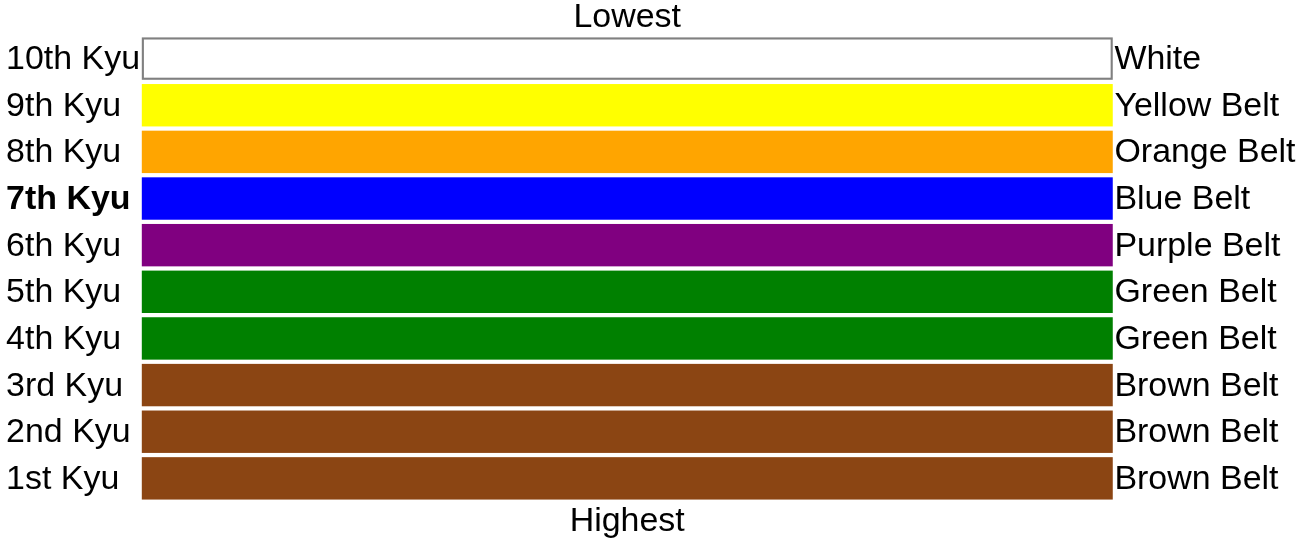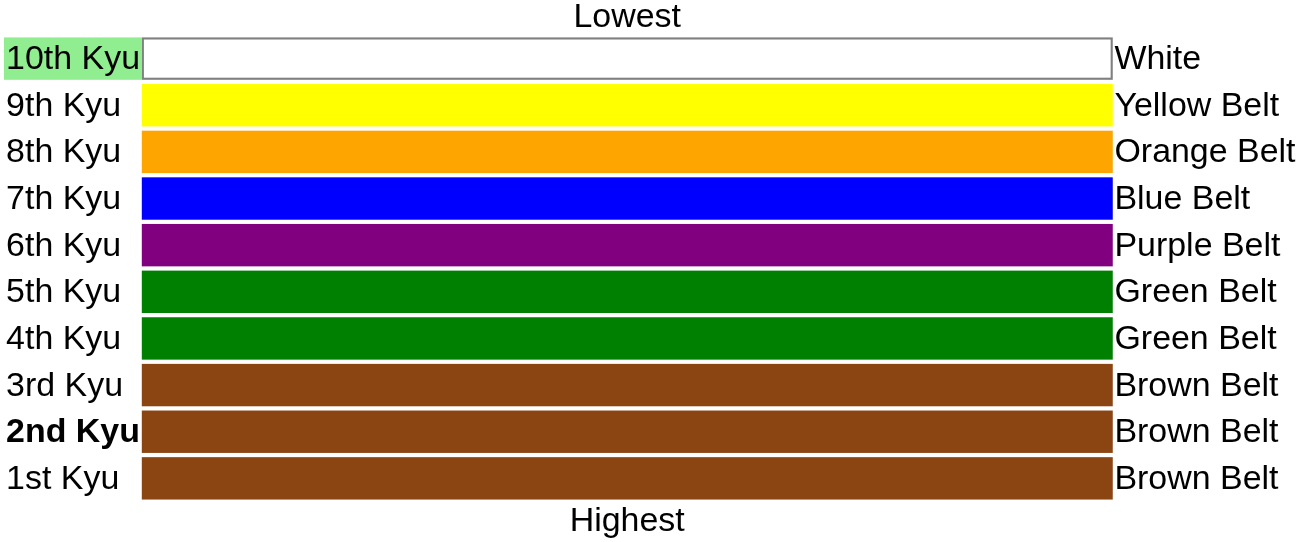(73, 58) no background -> (73, 58) lightgreen background
(68, 197) bold -> (64, 197) normal
(68, 431) normal -> (73, 431) bold
